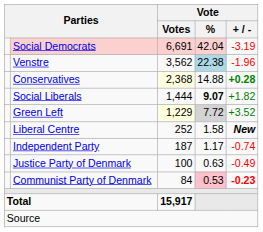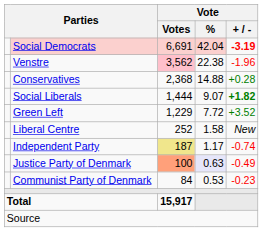(243, 46) normal -> (243, 46) bold
(179, 63) no background -> (179, 63) pink background
(211, 63) lightblue background -> (211, 63) no background
(179, 79) lightyellow background -> (179, 79) no background
(242, 79) bold -> (242, 79) normal
(213, 96) bold -> (213, 96) normal
(242, 96) normal -> (242, 96) bold
(179, 113) lightyellow background -> (179, 113) no background
(213, 113) lightgrey background -> (213, 113) no background
(244, 130) bold -> (245, 130) normal
(184, 146) no background -> (184, 146) khaki background
(184, 163) no background -> (184, 163) lightsalmon background
(213, 163) no background -> (213, 163) lavender background
(213, 180) pink background -> (213, 180) no background
(243, 180) bold -> (243, 180) normal
